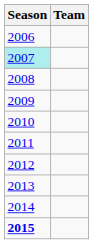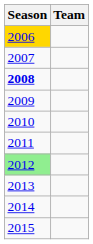(21, 36) no background -> (21, 36) gold background
(21, 57) paleturquoise background -> (21, 57) no background
(21, 79) normal -> (21, 79) bold
(21, 164) no background -> (21, 164) lightgreen background
(21, 228) bold -> (21, 228) normal
